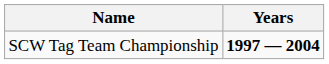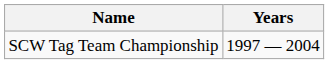(273, 44) bold -> (273, 44) normal
